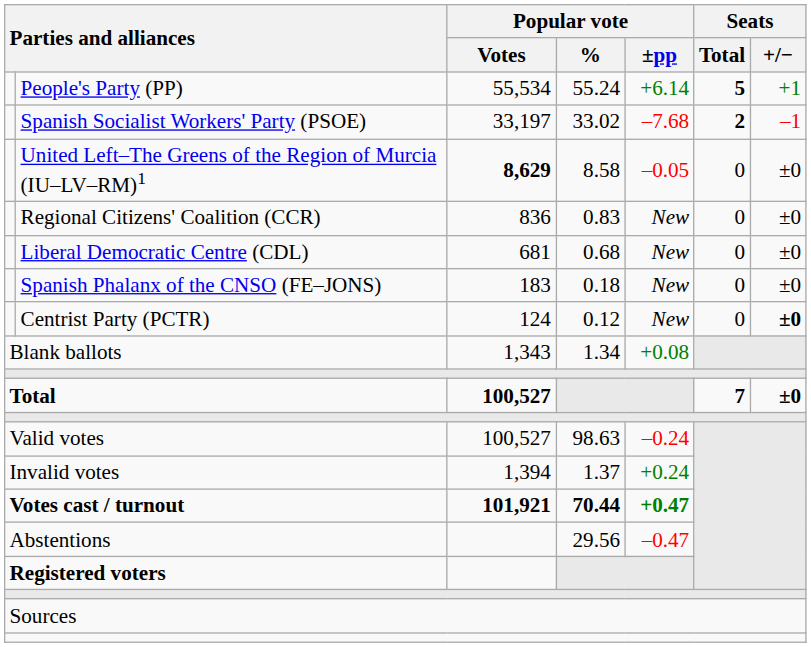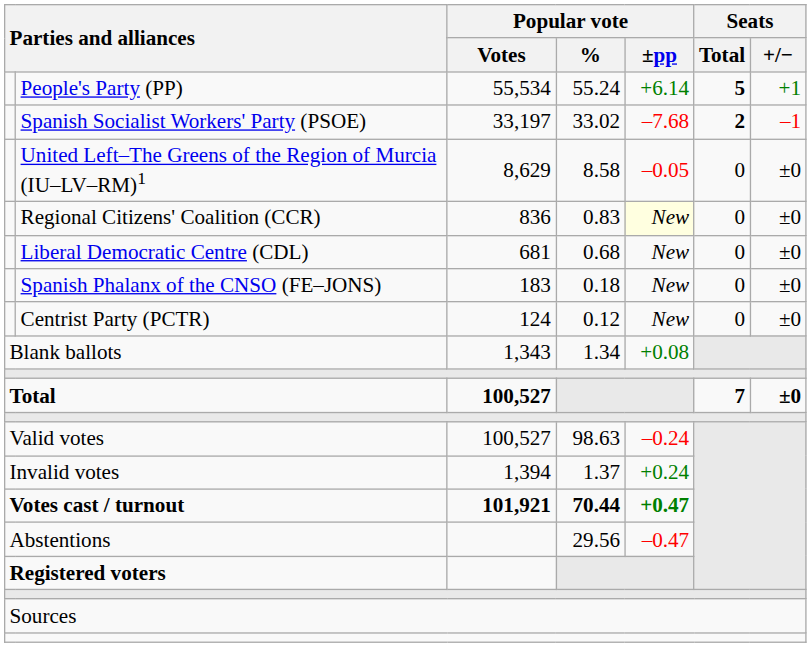(527, 169) bold -> (527, 169) normal
(670, 218) no background -> (670, 218) lightyellow background
(790, 318) bold -> (790, 318) normal
